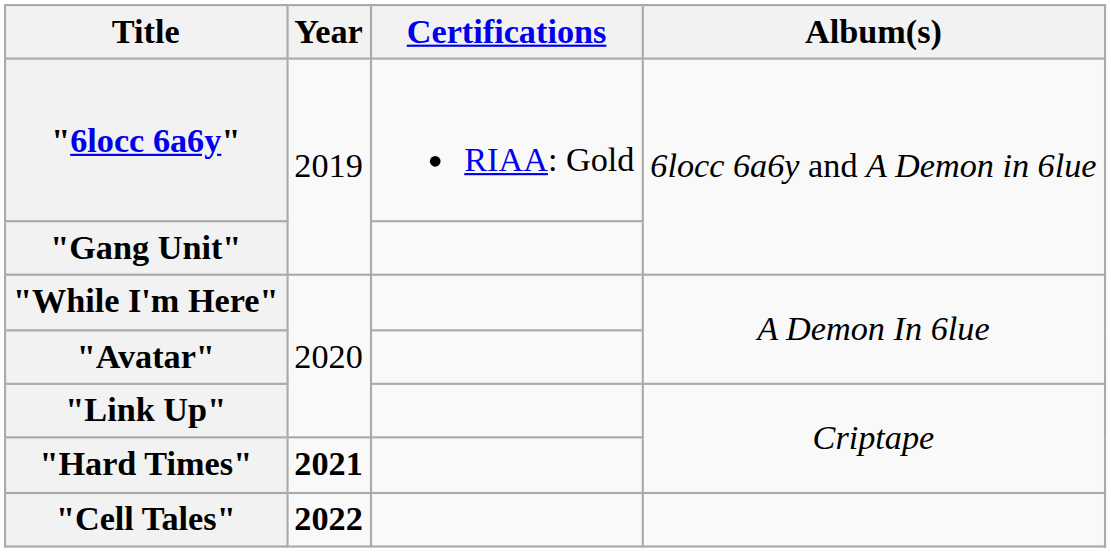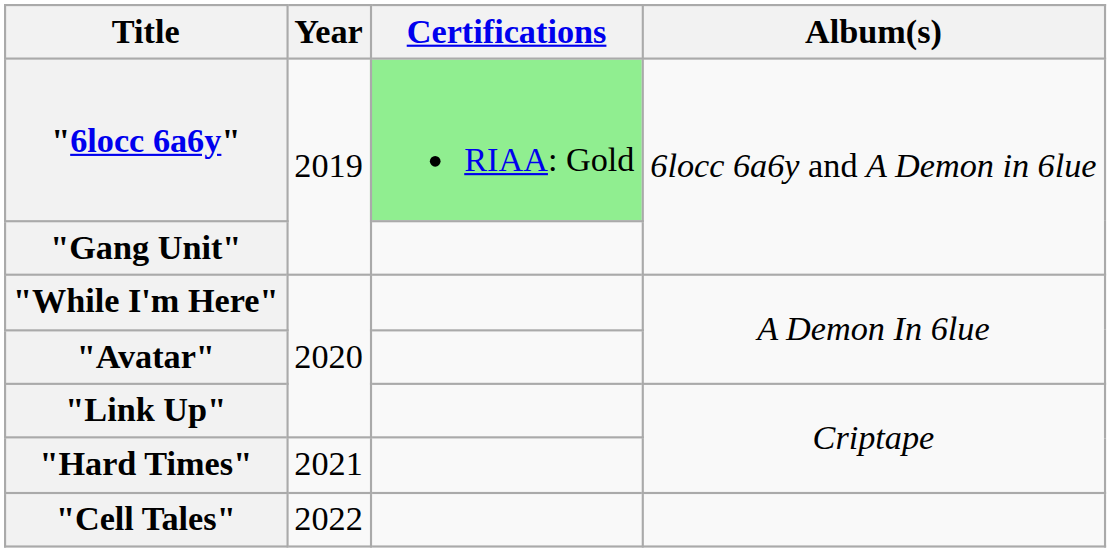(507, 159) no background -> (507, 159) lightgreen background
(329, 464) bold -> (329, 464) normal
(329, 518) bold -> (329, 518) normal
